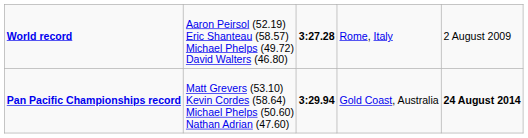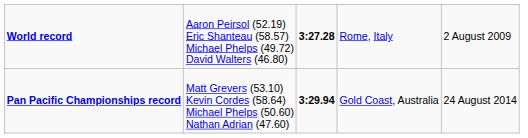(482, 100) bold -> (480, 100) normal
